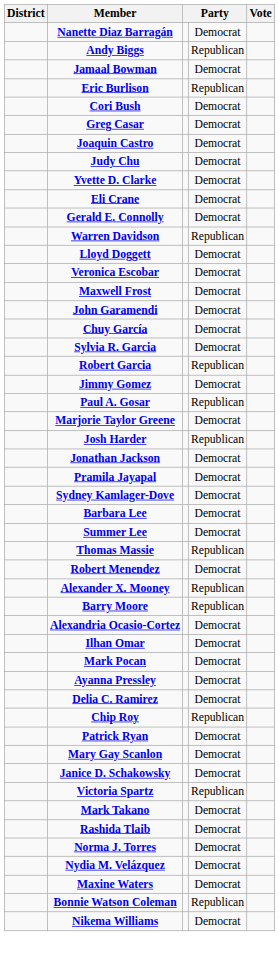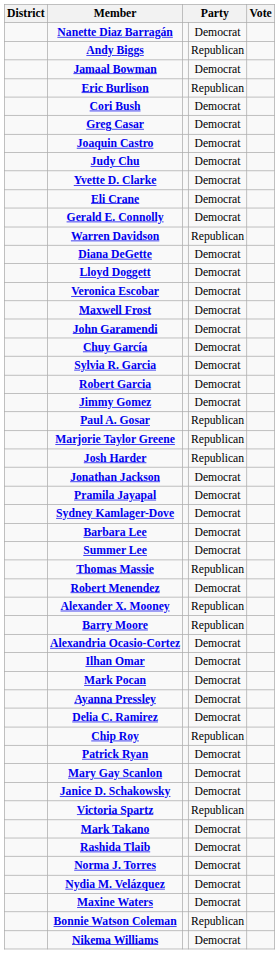+ row: (115, 254)
(218, 365) Republican -> (217, 384) Democrat
(217, 421) Democrat -> (218, 439) Republican
